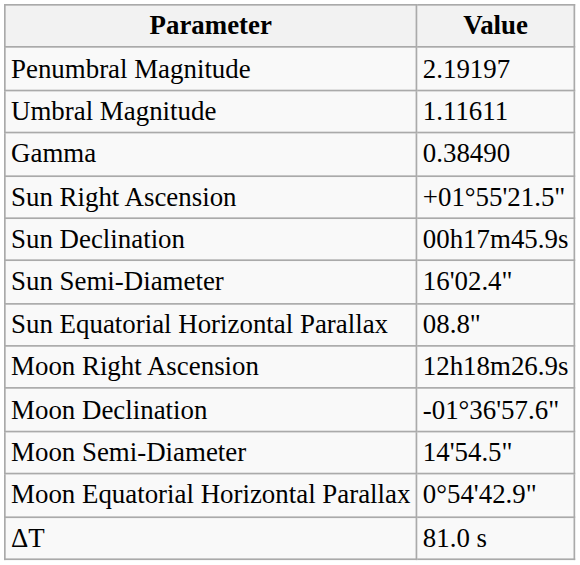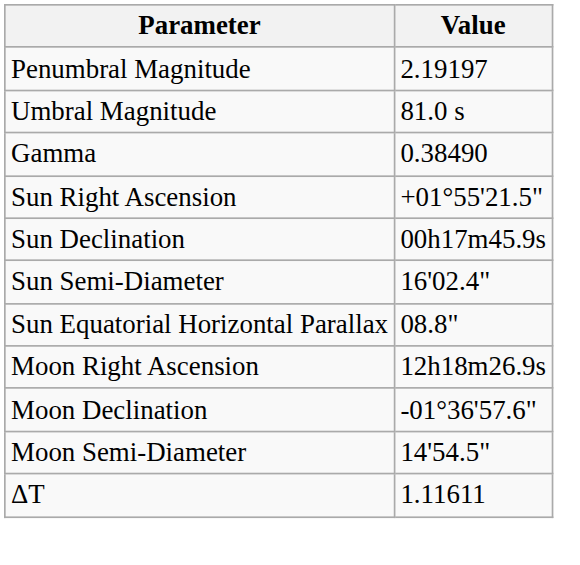(465, 111) 1.11611 -> (433, 111) 81.0 s
- row: (211, 494)
(455, 537) 81.0 s -> (443, 494) 1.11611
